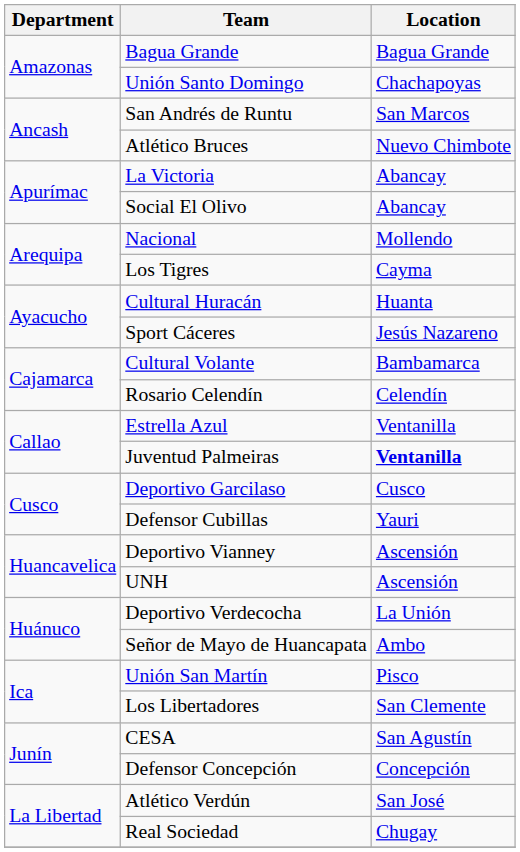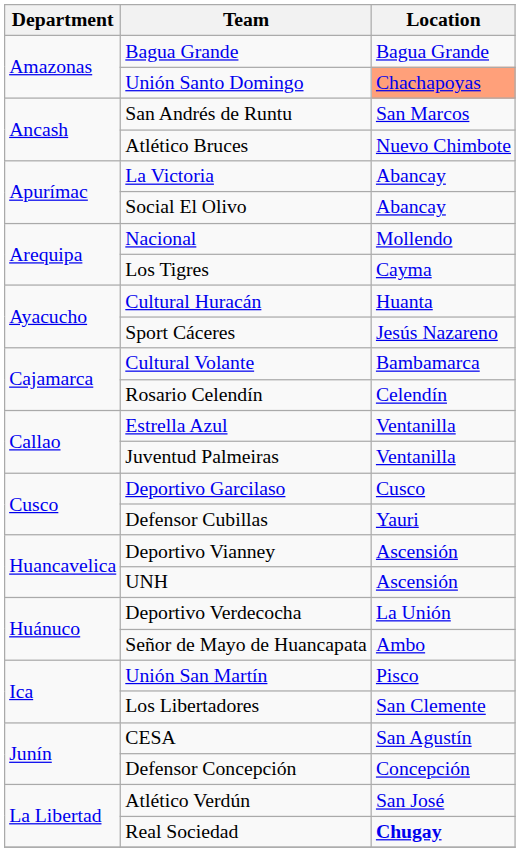(428, 82) no background -> (428, 82) lightsalmon background
(419, 457) bold -> (416, 457) normal
(407, 831) normal -> (409, 831) bold
